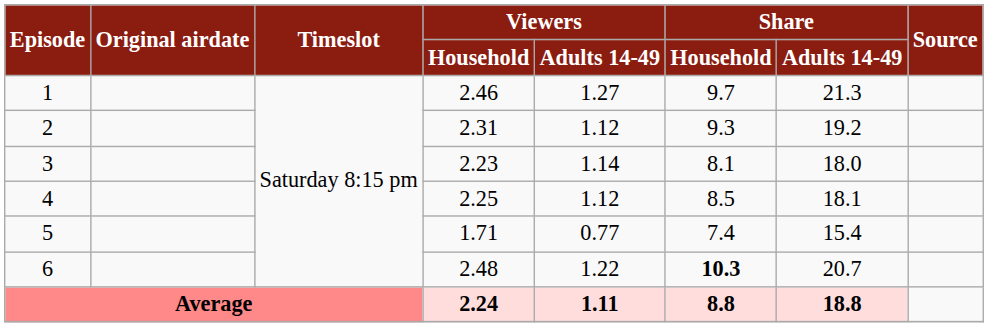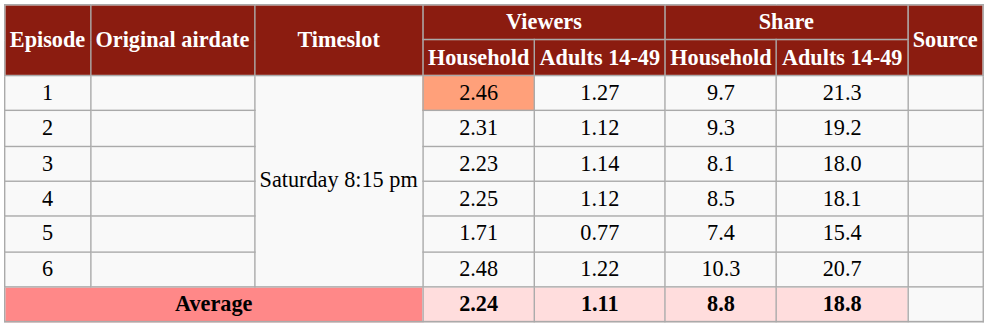(479, 92) no background -> (479, 92) lightsalmon background
(721, 269) bold -> (721, 269) normal
